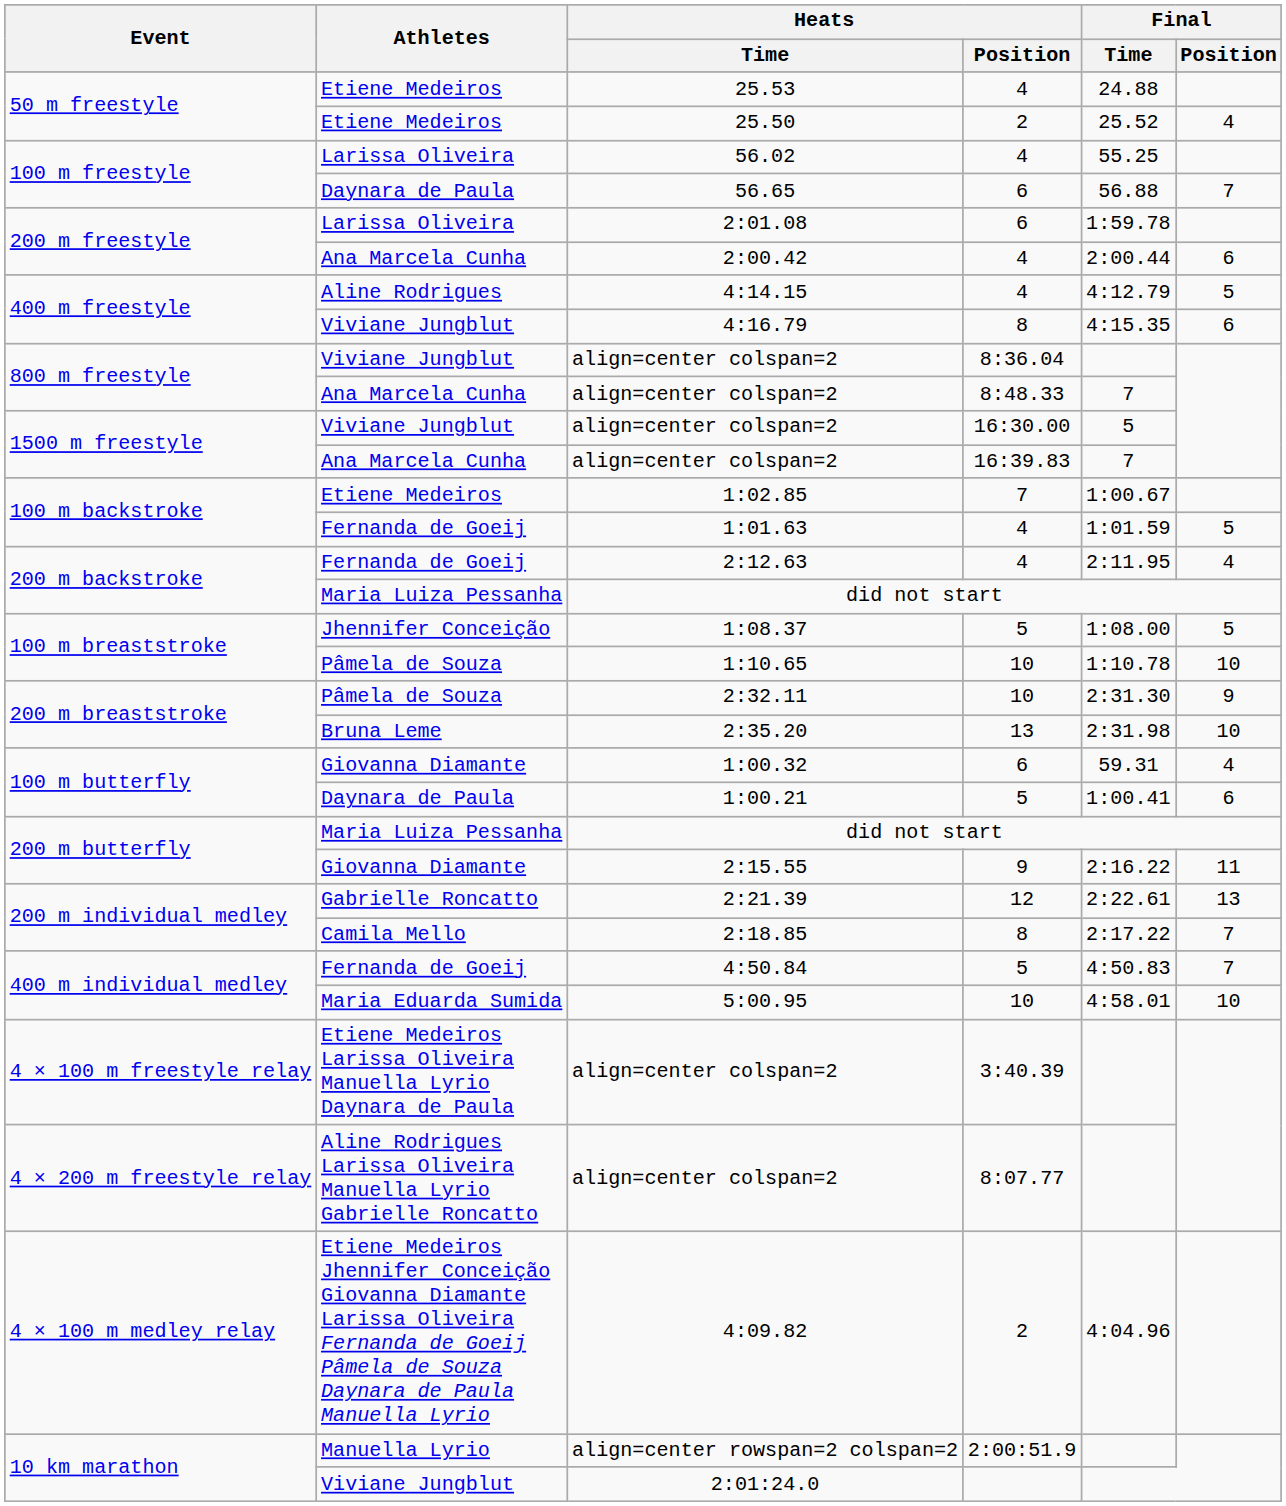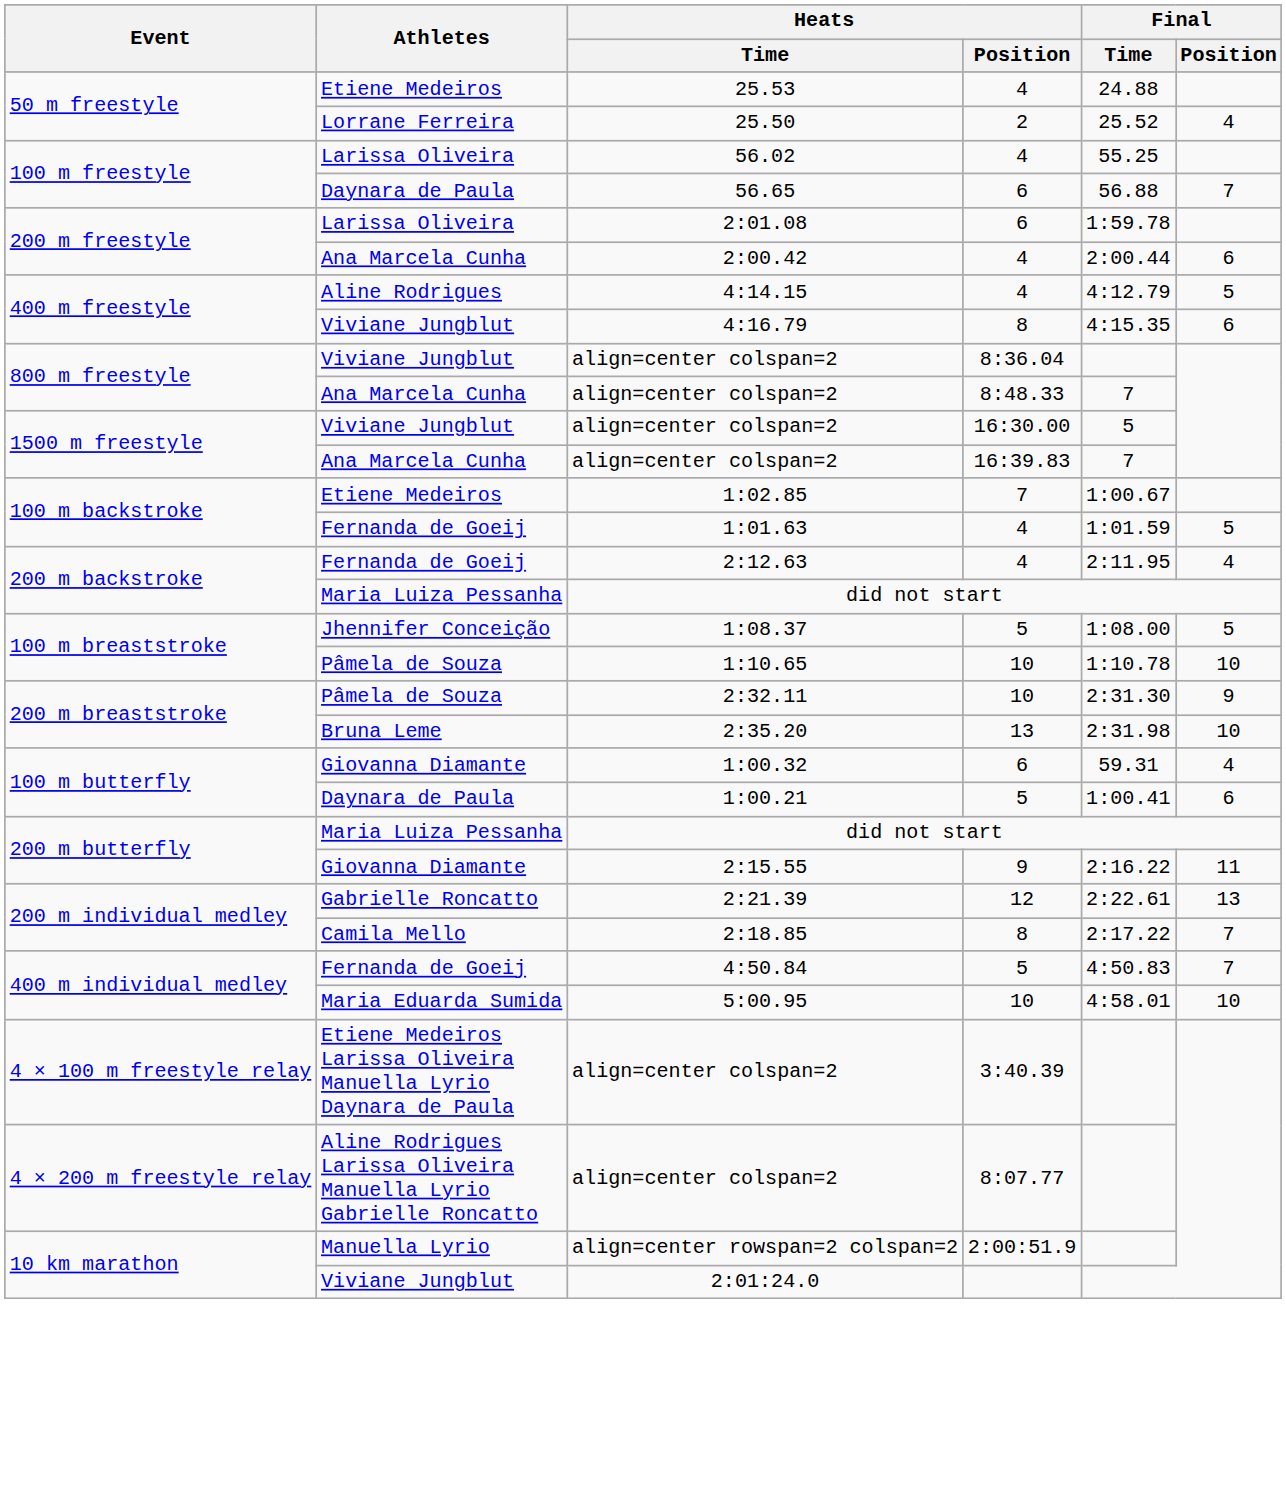(412, 123) Etiene Medeiros -> (418, 123) Lorrane Ferreira
- row: (765, 1332)
